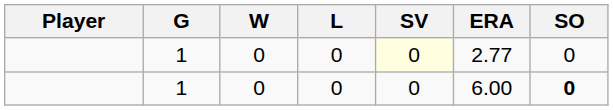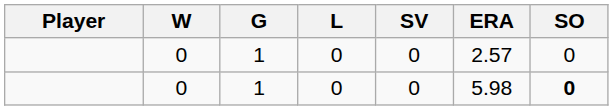columns swapped: (181, 21) <-> (259, 21)
(414, 54) lightyellow background -> (414, 54) no background
(492, 54) 2.77 -> (492, 54) 2.57
(492, 88) 6.00 -> (492, 88) 5.98
